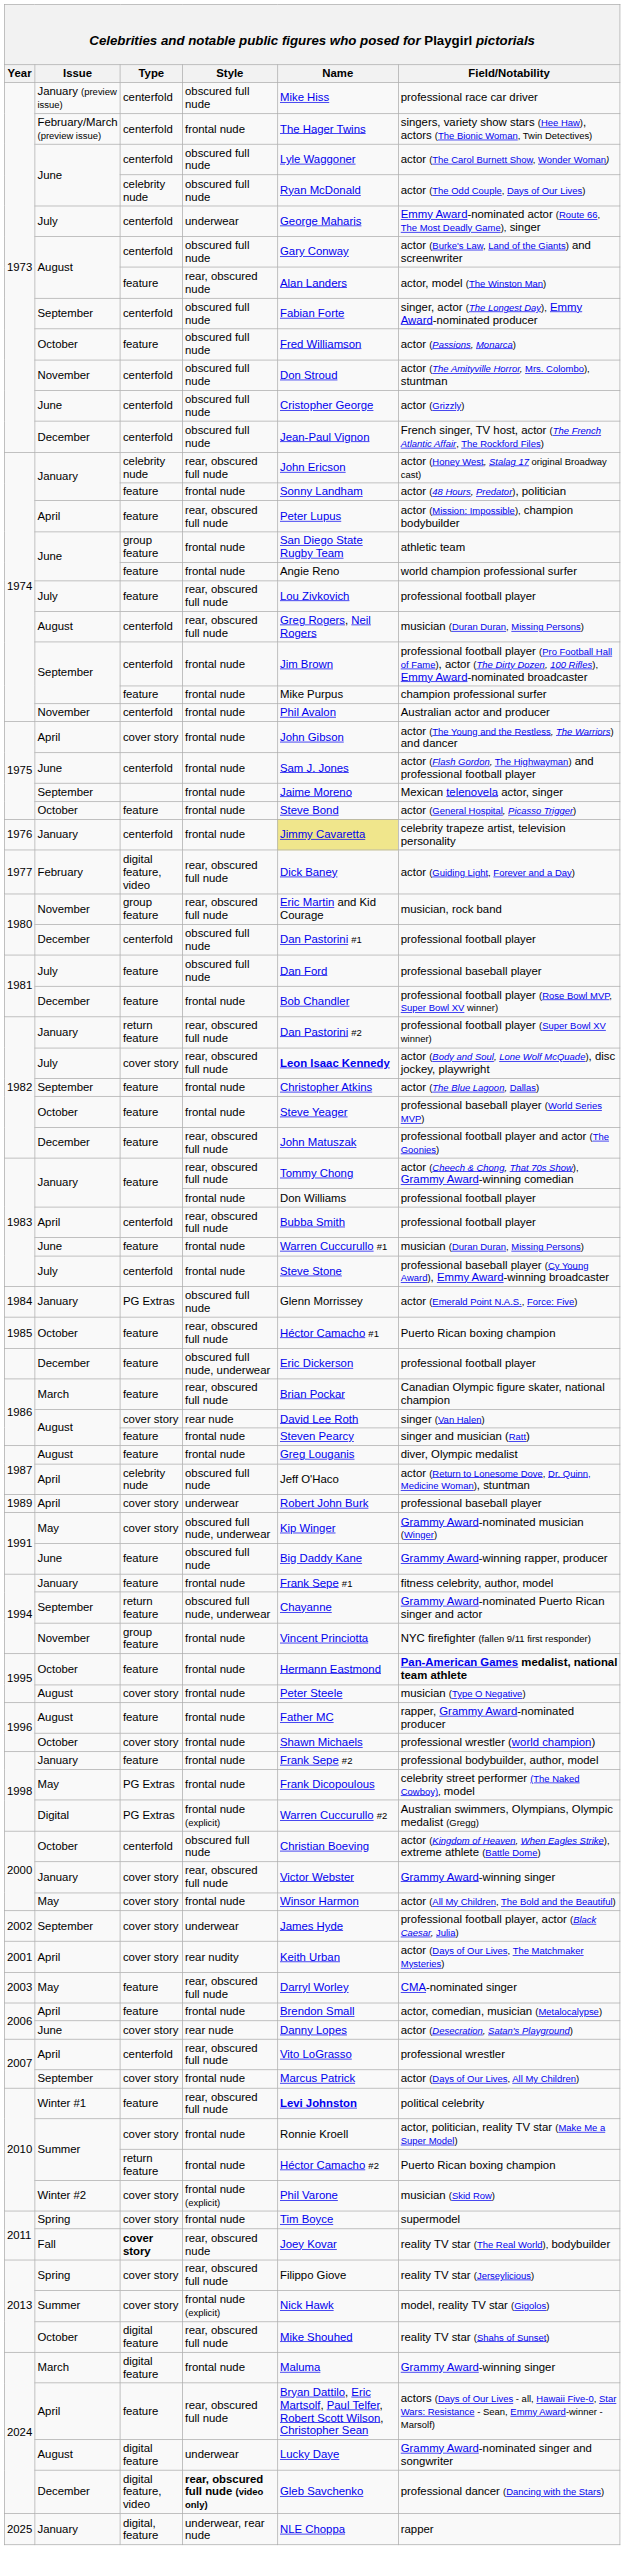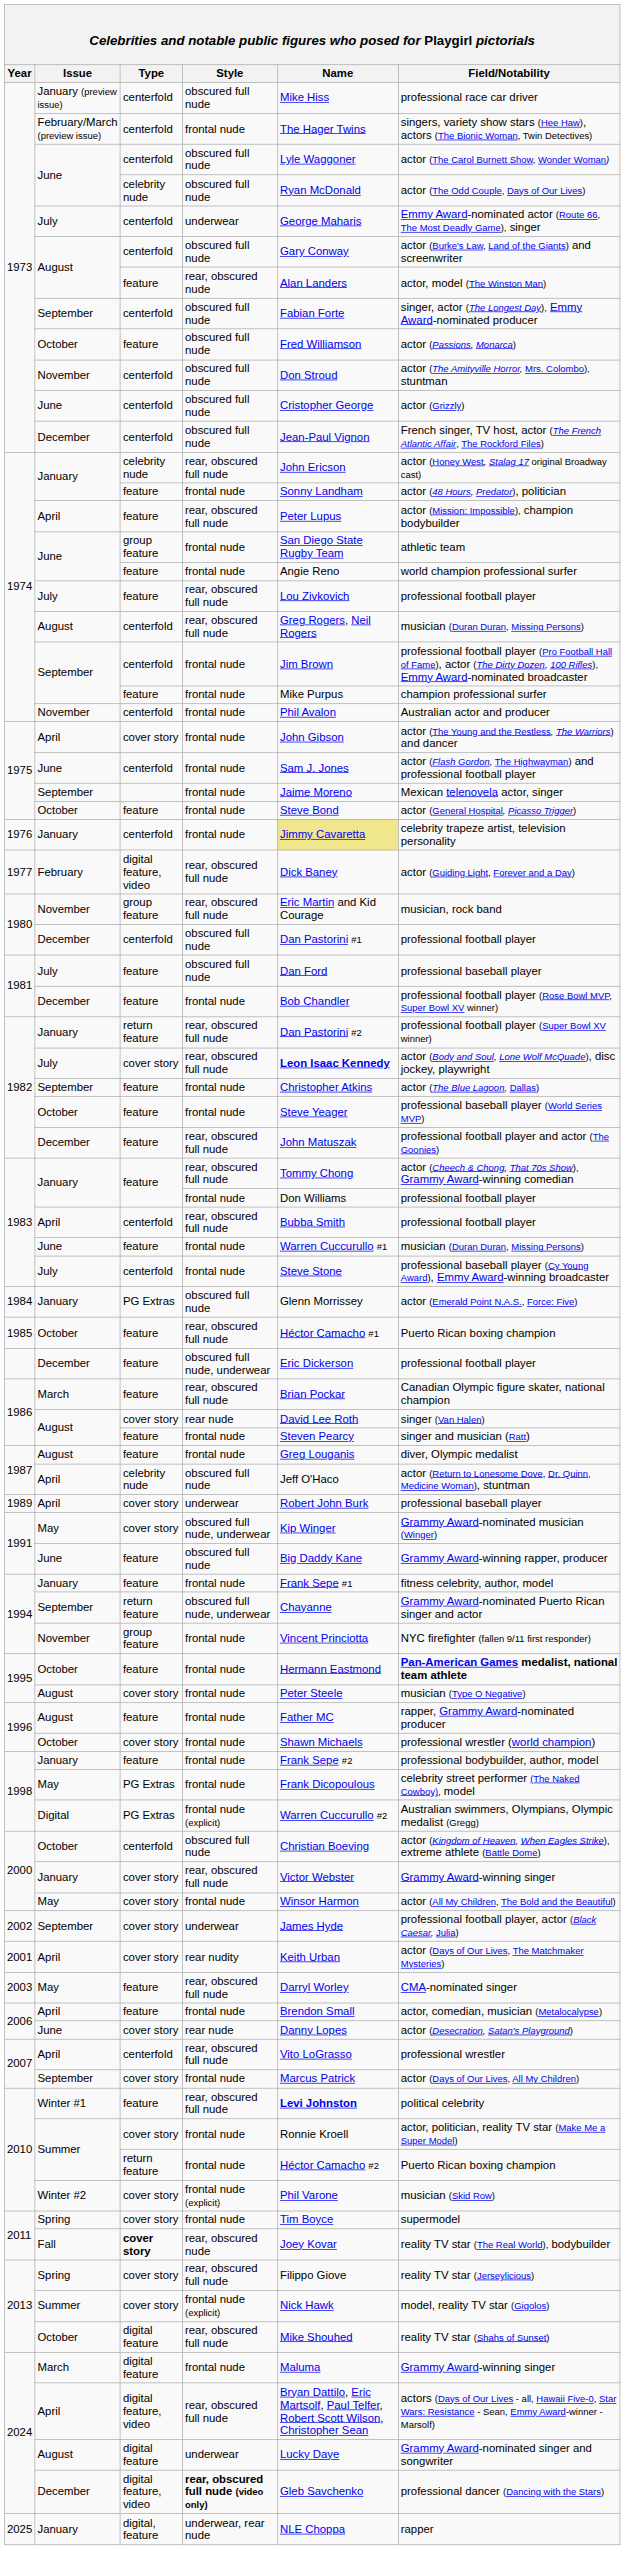(141, 2411) feature -> (142, 2411) digital feature, video
